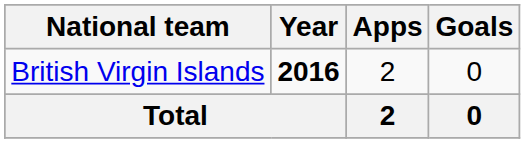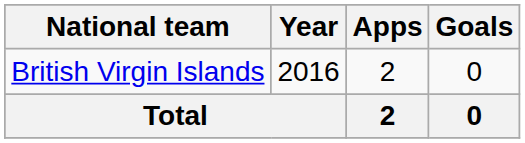(309, 71) bold -> (309, 71) normal
